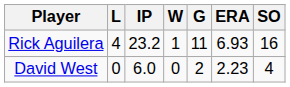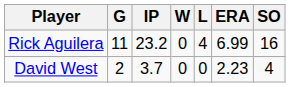columns swapped: (199, 17) <-> (116, 17)
(176, 43) 1 -> (182, 43) 0
(232, 43) 6.93 -> (232, 43) 6.99
(144, 69) 6.0 -> (151, 69) 3.7
